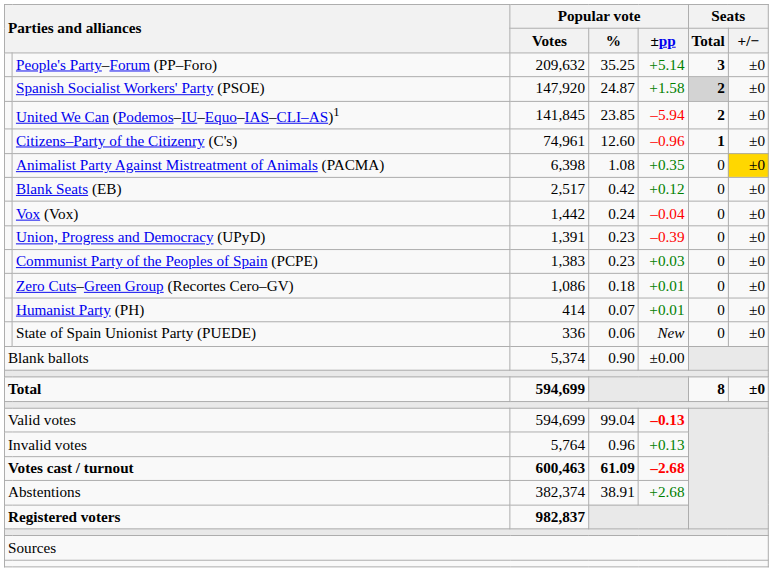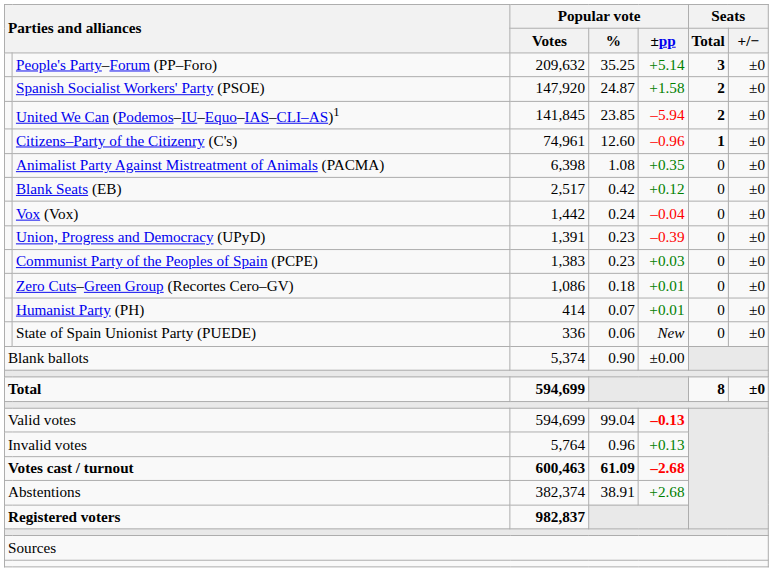(721, 88) lightgrey background -> (721, 88) no background
(757, 165) gold background -> (757, 165) no background
